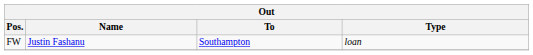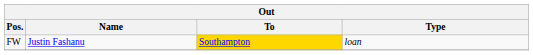(225, 42) no background -> (225, 42) gold background
